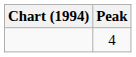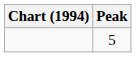(112, 39) 4 -> (112, 39) 5
